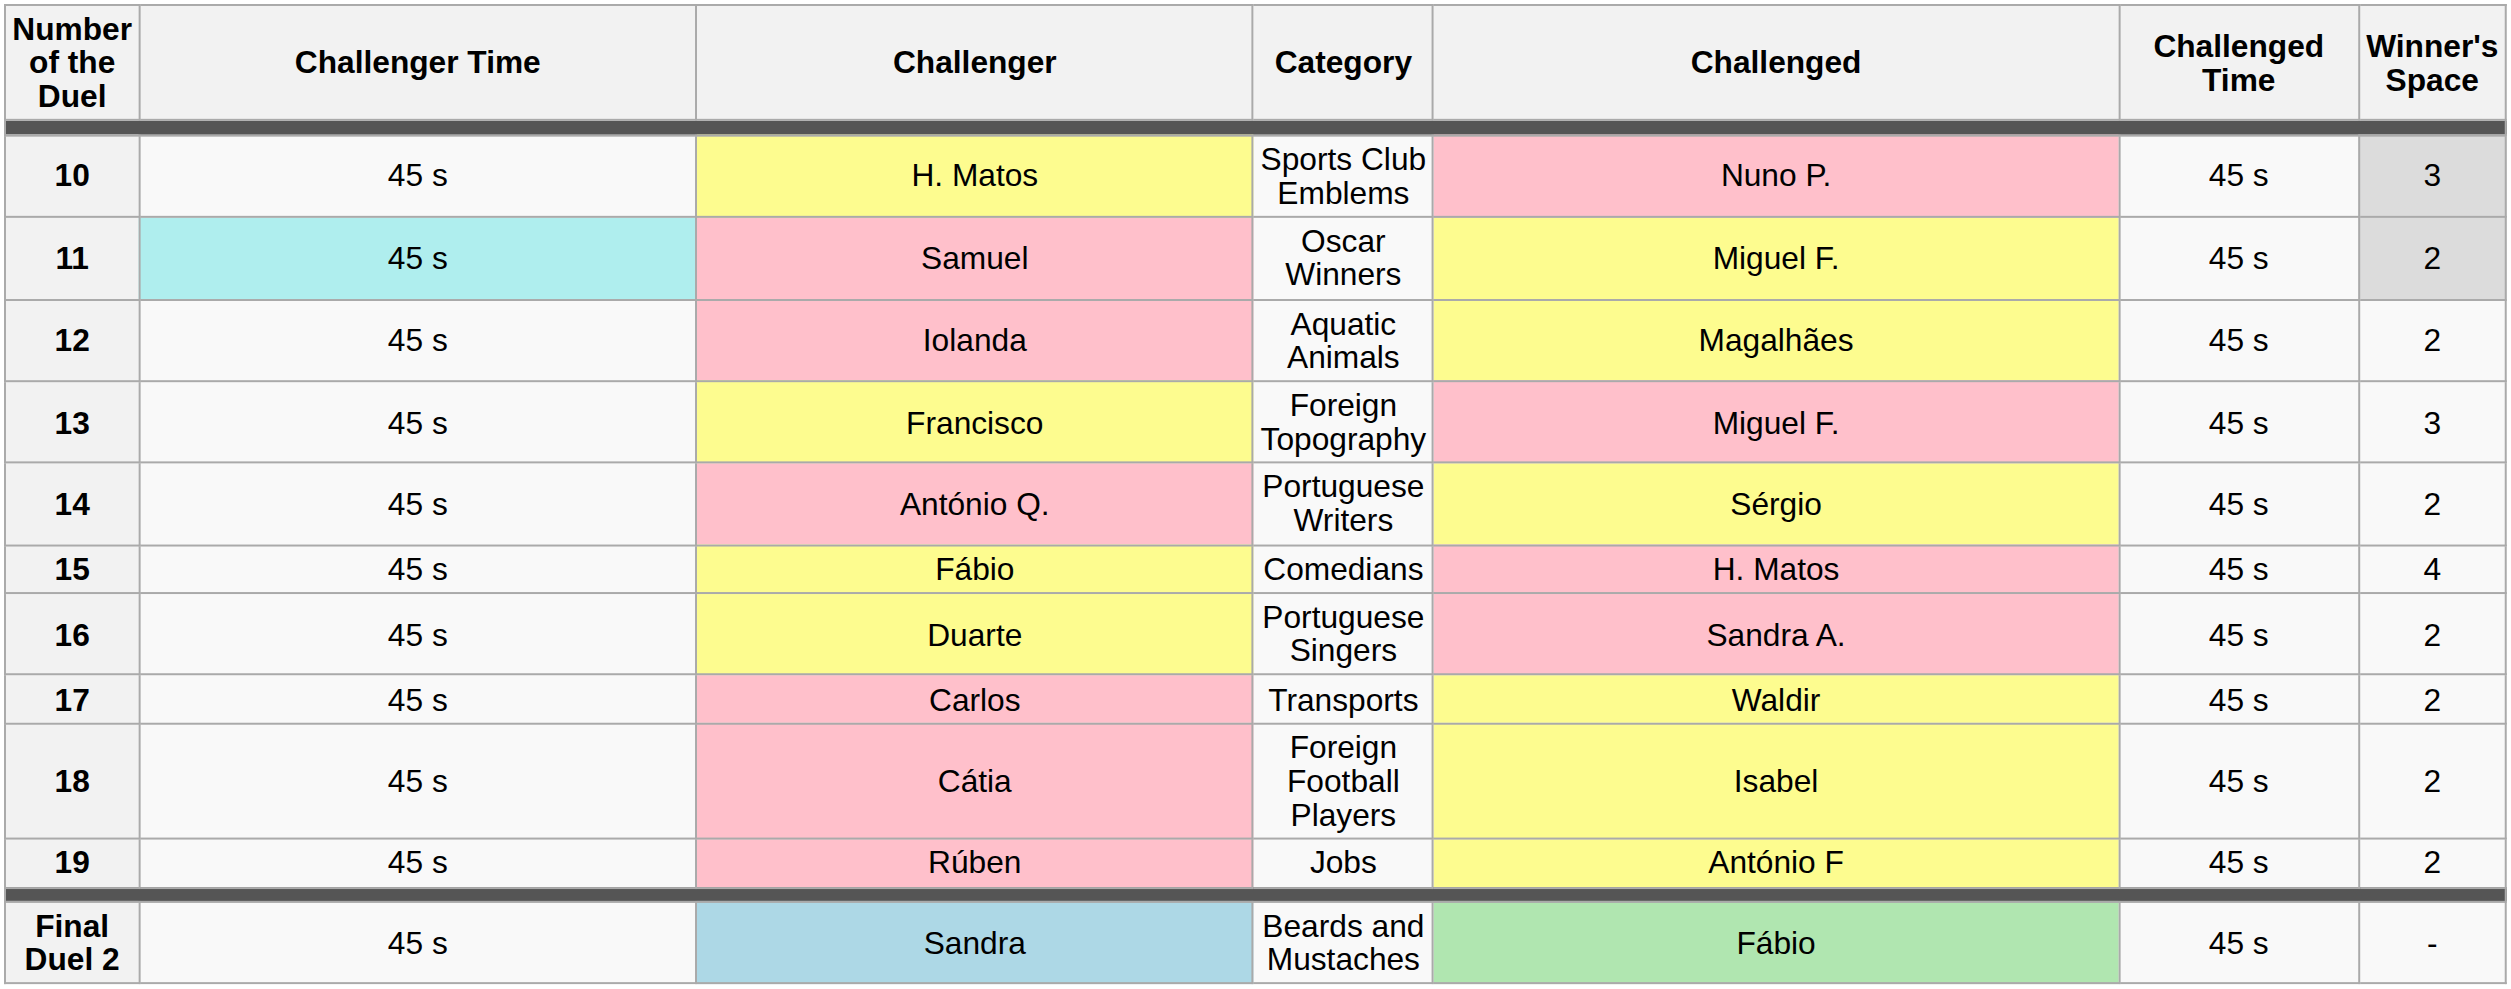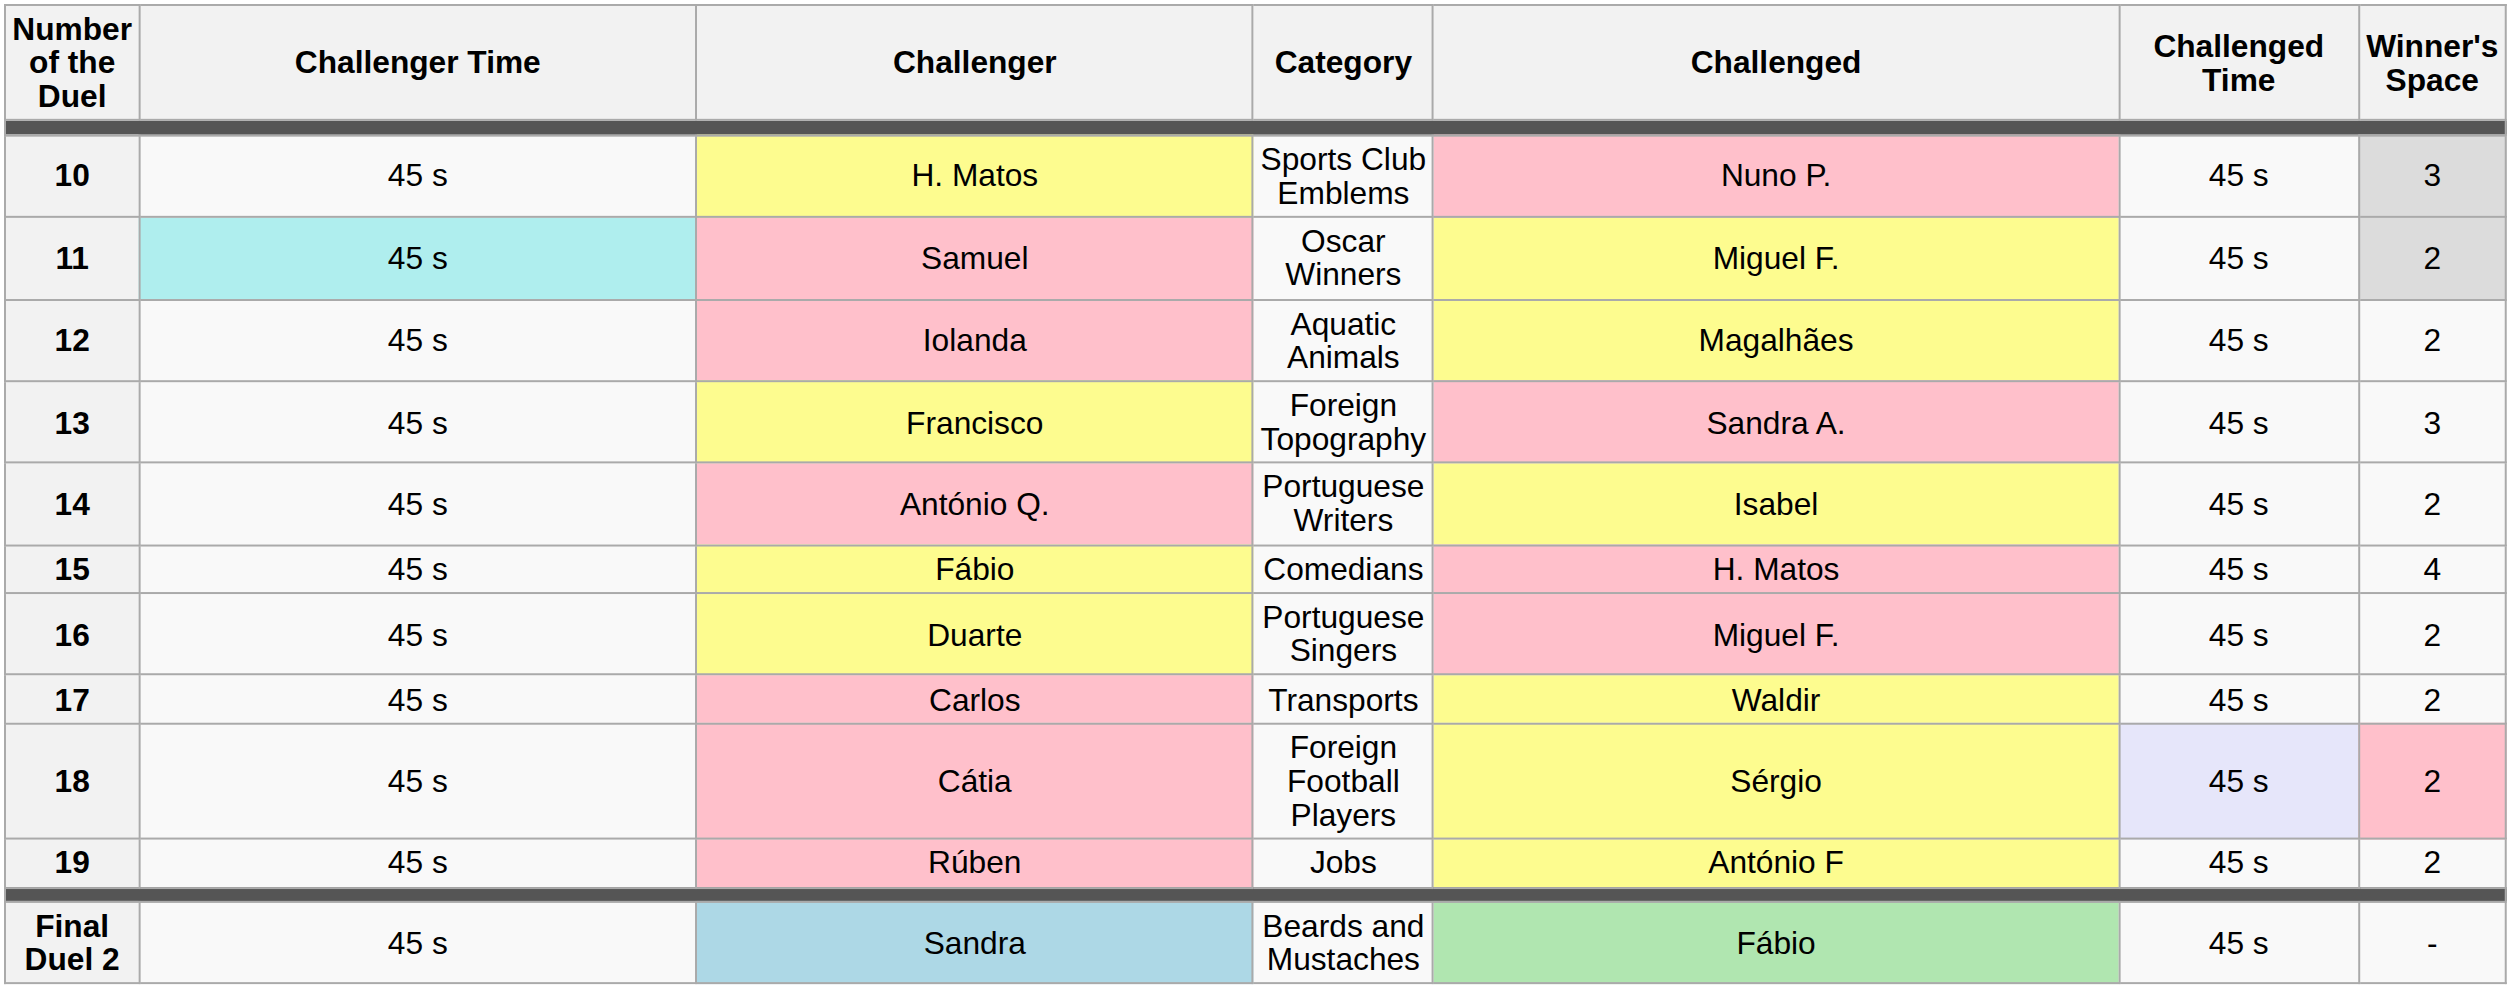(1776, 422) Miguel F. -> (1776, 422) Sandra A.
(1776, 504) Sérgio -> (1776, 504) Isabel
(1776, 634) Sandra A. -> (1776, 634) Miguel F.
(1776, 781) Isabel -> (1776, 781) Sérgio
(2239, 781) no background -> (2239, 781) lavender background
(2432, 781) no background -> (2432, 781) pink background
